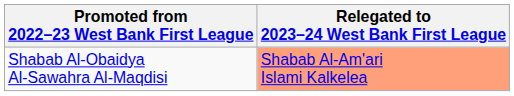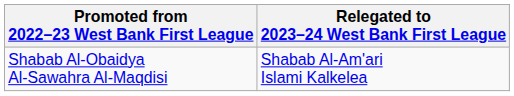(322, 68) lightsalmon background -> (322, 68) no background
